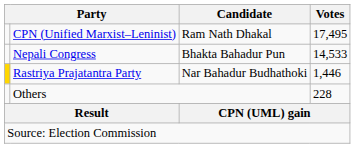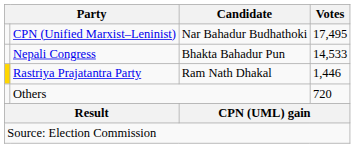(227, 34) Ram Nath Dhakal -> (244, 34) Nar Bahadur Budhathoki
(244, 73) Nar Bahadur Budhathoki -> (227, 73) Ram Nath Dhakal
(322, 93) 228 -> (322, 93) 720
